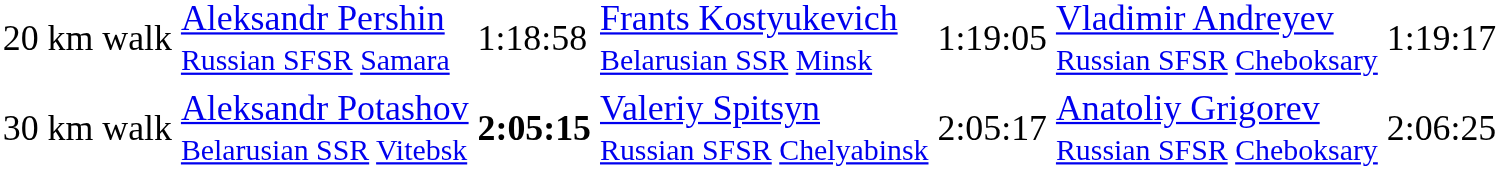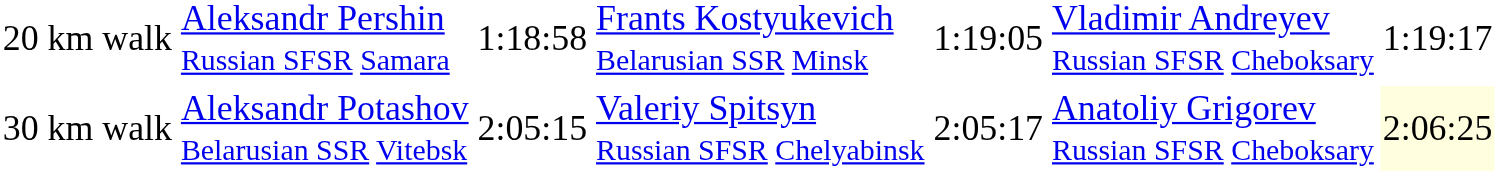(534, 128) bold -> (532, 128) normal
(1442, 128) no background -> (1438, 128) lightyellow background
